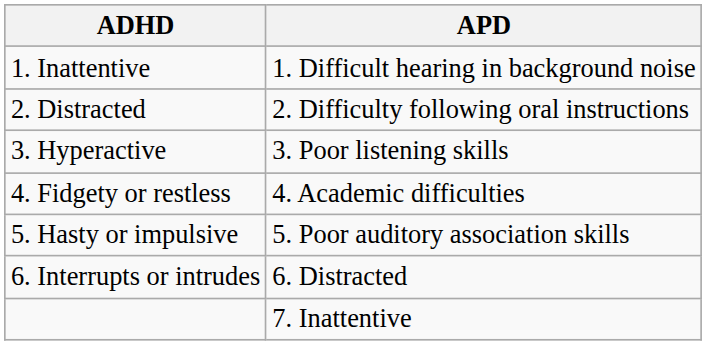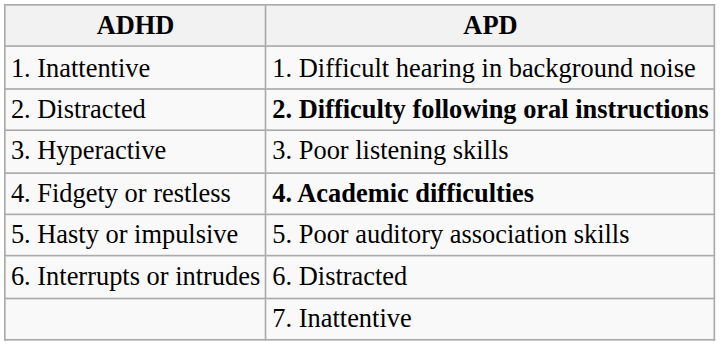(481, 109) normal -> (491, 109) bold
(399, 192) normal -> (403, 192) bold
